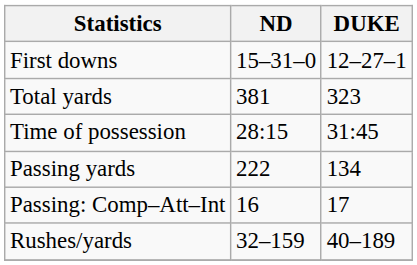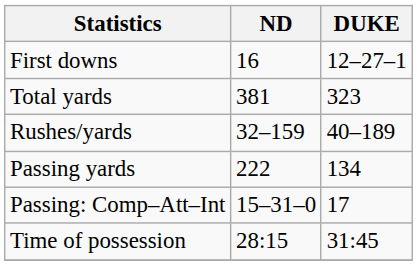(276, 59) 15–31–0 -> (247, 59) 16
rows swapped: (71, 241) <-> (98, 132)
(247, 204) 16 -> (276, 204) 15–31–0
